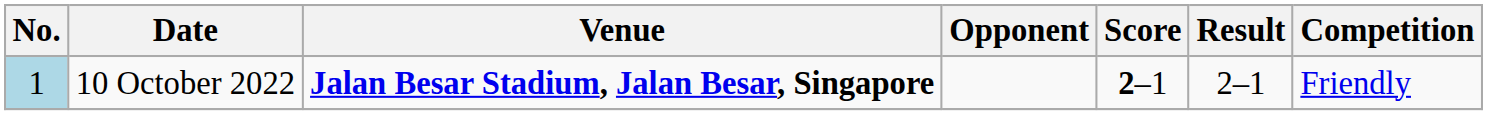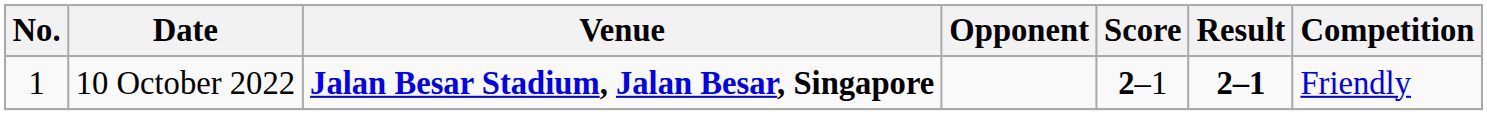(37, 82) lightblue background -> (37, 82) no background
(1241, 82) normal -> (1241, 82) bold
